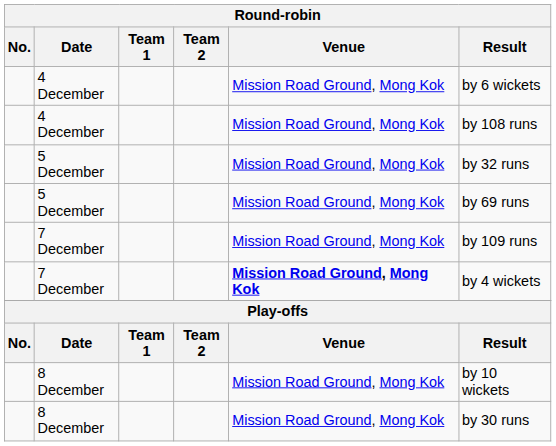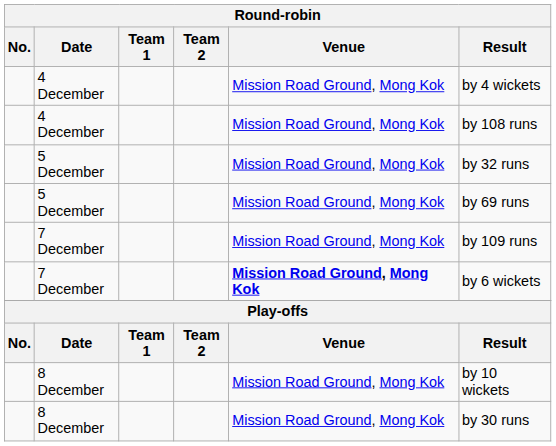(501, 85) by 6 wickets -> (501, 85) by 4 wickets
(501, 281) by 4 wickets -> (501, 281) by 6 wickets
